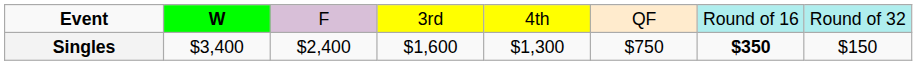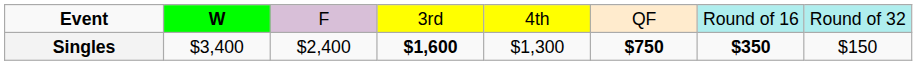(431, 47) normal -> (431, 47) bold
(644, 47) normal -> (644, 47) bold
